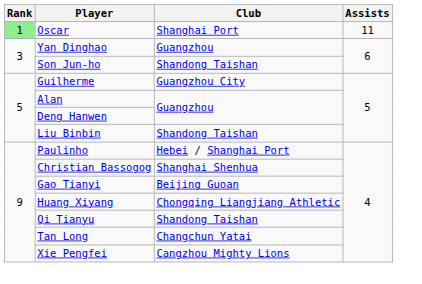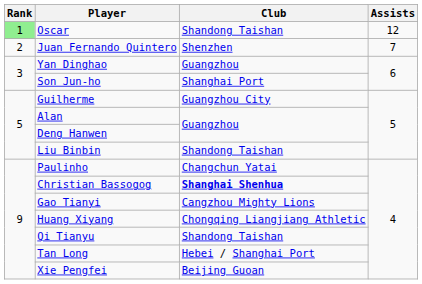(198, 30) Shanghai Port -> (232, 30) Shandong Taishan
(367, 30) 11 -> (393, 30) 12
+ row: (107, 47)
(207, 64) Shandong Taishan -> (223, 82) Shanghai Port
(223, 150) Hebei / Shanghai Port -> (229, 167) Changchun Yatai
(207, 167) normal -> (232, 185) bold
(198, 185) Beijing Guoan -> (248, 202) Cangzhou Mighty Lions
(204, 236) Changchun Yatai -> (248, 253) Hebei / Shanghai Port
(223, 253) Cangzhou Mighty Lions -> (223, 270) Beijing Guoan
